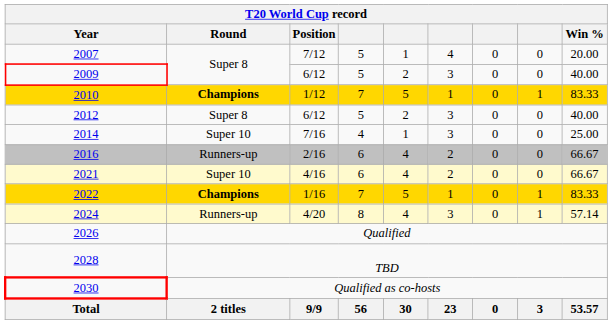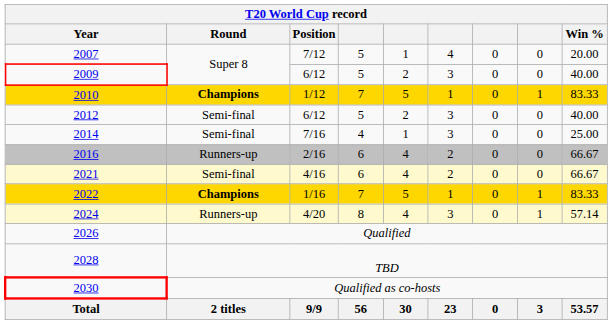(228, 114) Super 8 -> (228, 114) Semi-final
(228, 134) Super 10 -> (228, 134) Semi-final
(228, 174) Super 10 -> (228, 174) Semi-final
